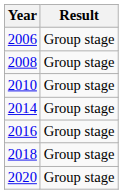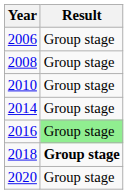(79, 131) no background -> (79, 131) lightgreen background
(79, 154) normal -> (82, 154) bold
